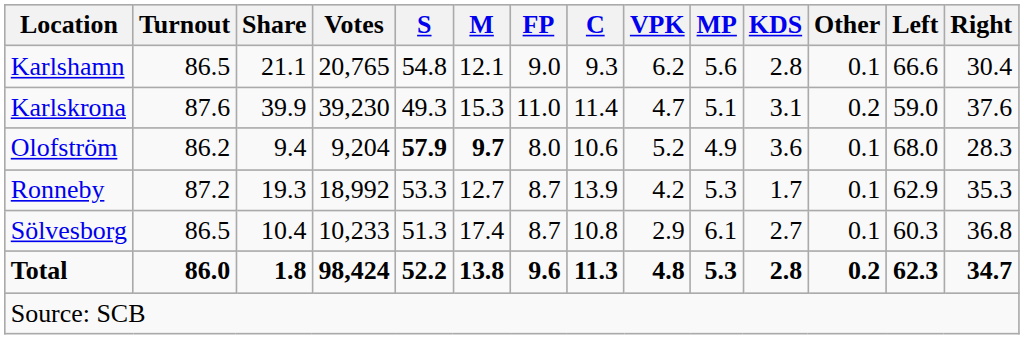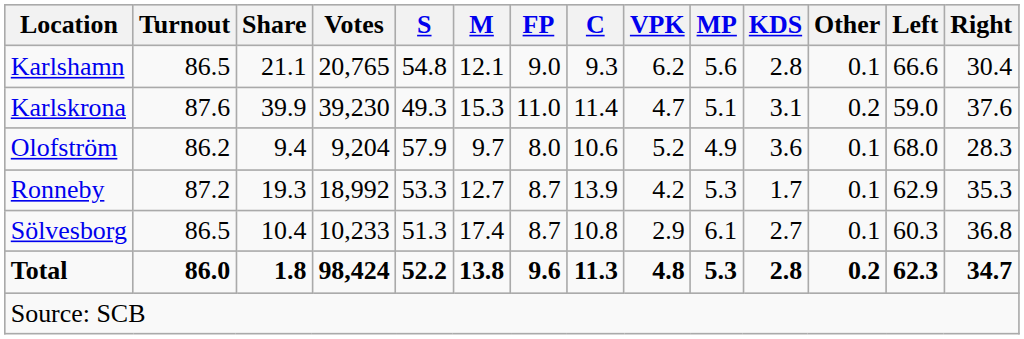(424, 148) bold -> (424, 148) normal
(488, 148) bold -> (488, 148) normal
